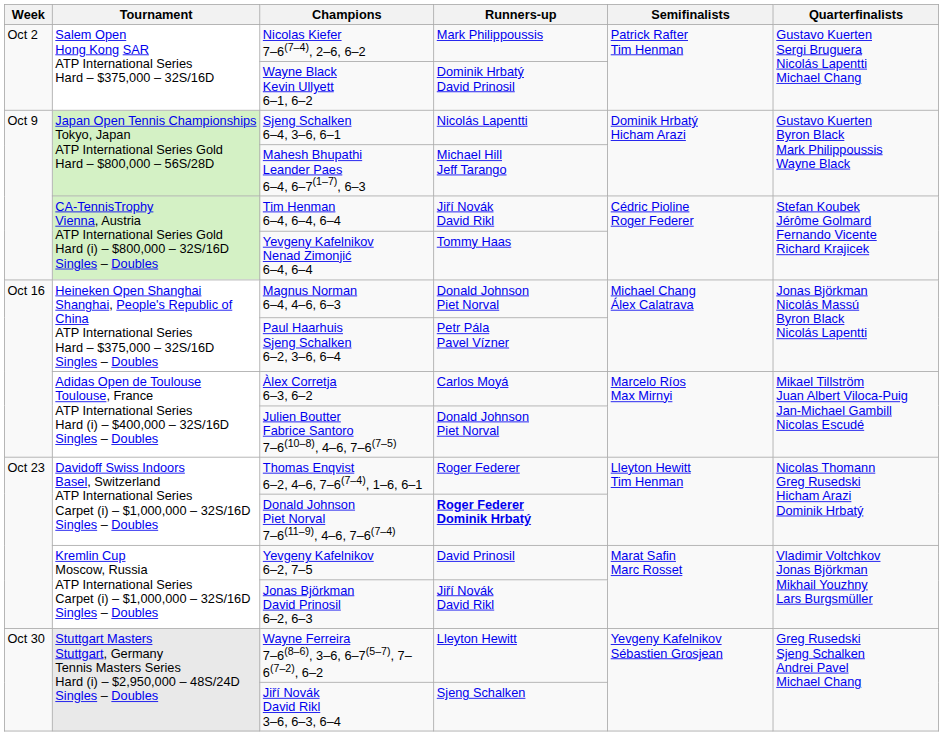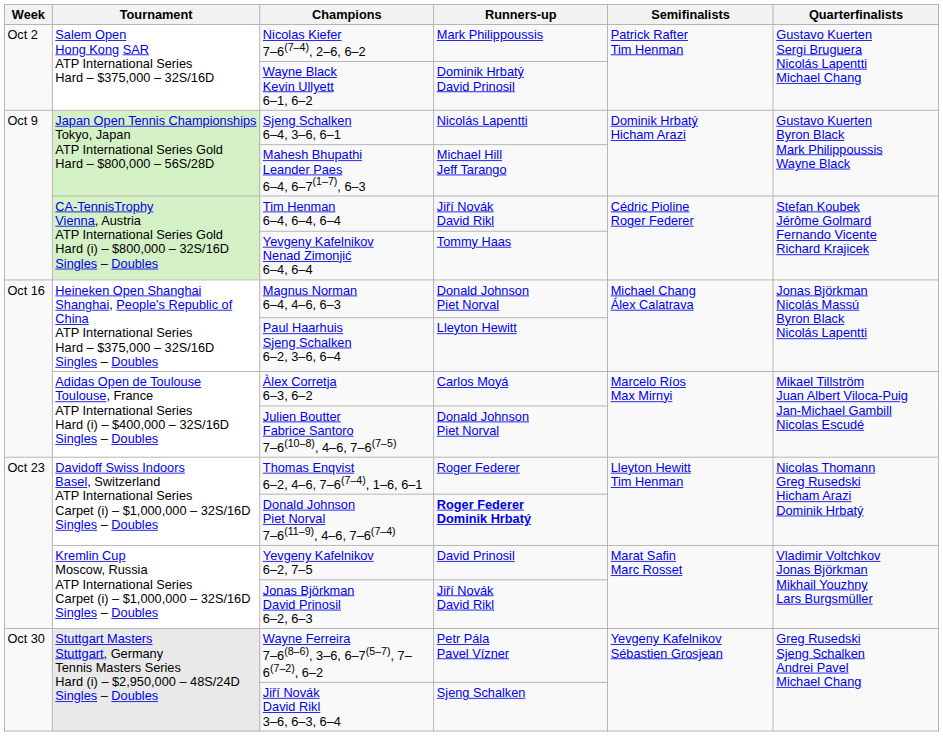(473, 335) Petr Pála Pavel Vízner -> (477, 328) Lleyton Hewitt
(477, 639) Lleyton Hewitt -> (473, 646) Petr Pála Pavel Vízner
